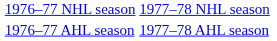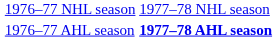(204, 29) normal -> (206, 29) bold
